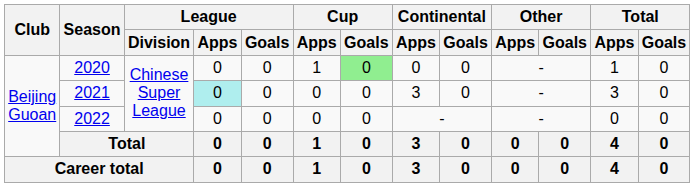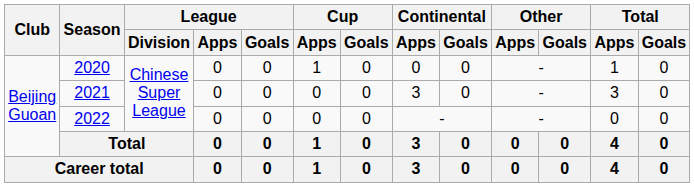(366, 67) lightgreen background -> (366, 67) no background
(218, 93) paleturquoise background -> (218, 93) no background
